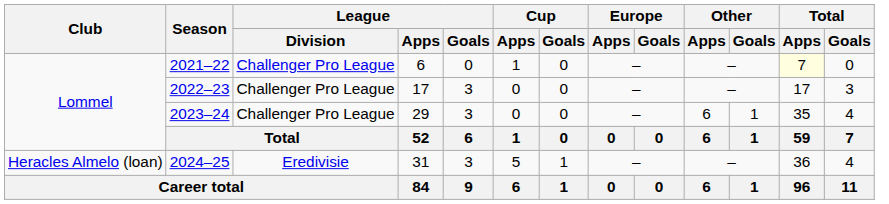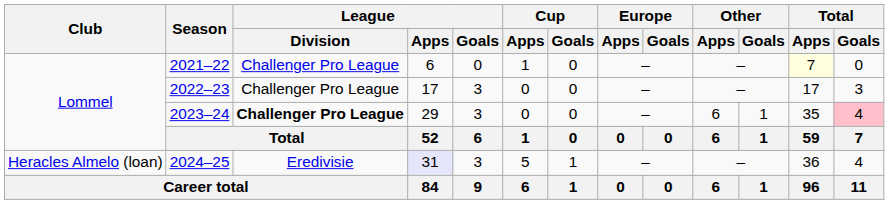(316, 114) normal -> (320, 114) bold
(849, 114) no background -> (859, 114) pink background
(421, 162) no background -> (430, 162) lavender background
